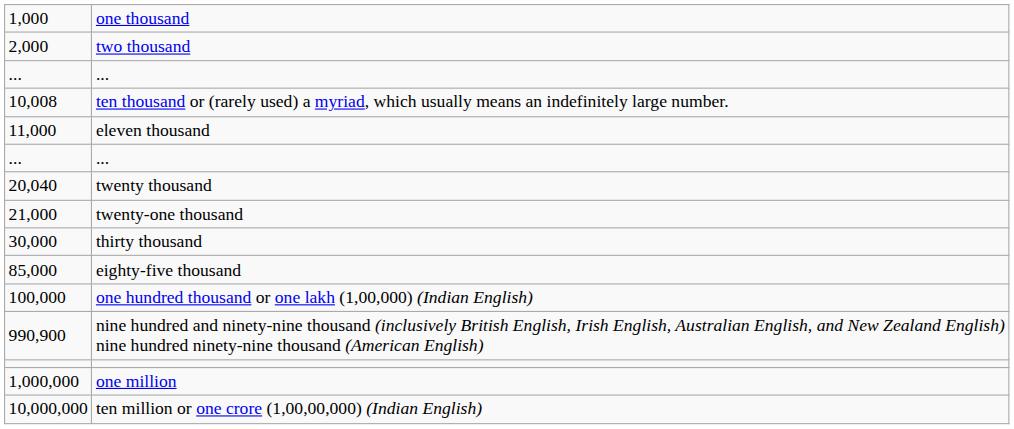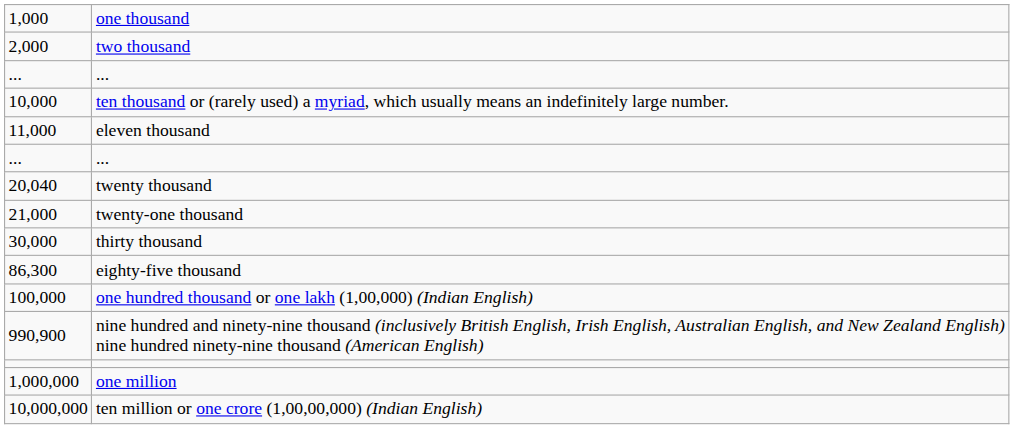(33, 102) 10,008 -> (33, 102) 10,000
(33, 269) 85,000 -> (33, 269) 86,300
